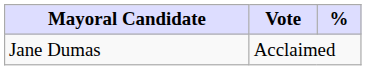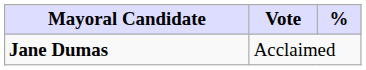(55, 49) normal -> (59, 49) bold
